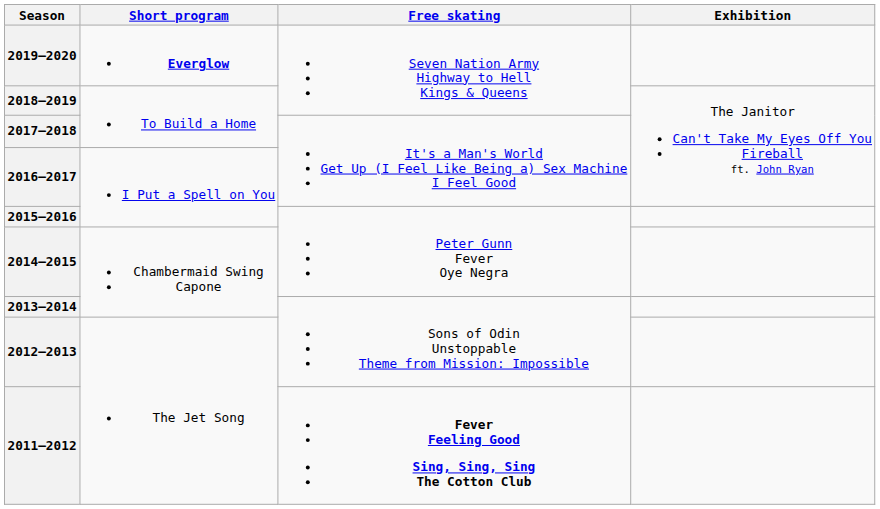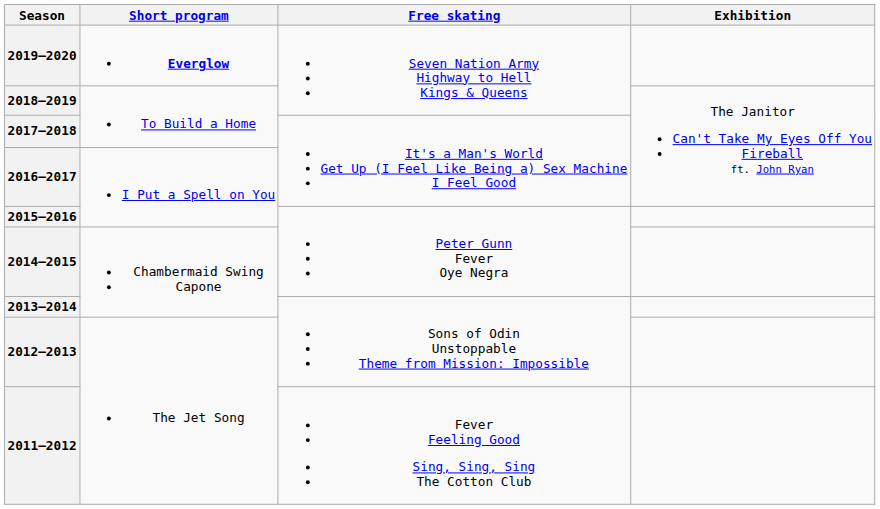(454, 453) bold -> (454, 453) normal
